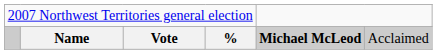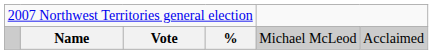(310, 37) bold -> (308, 37) normal
